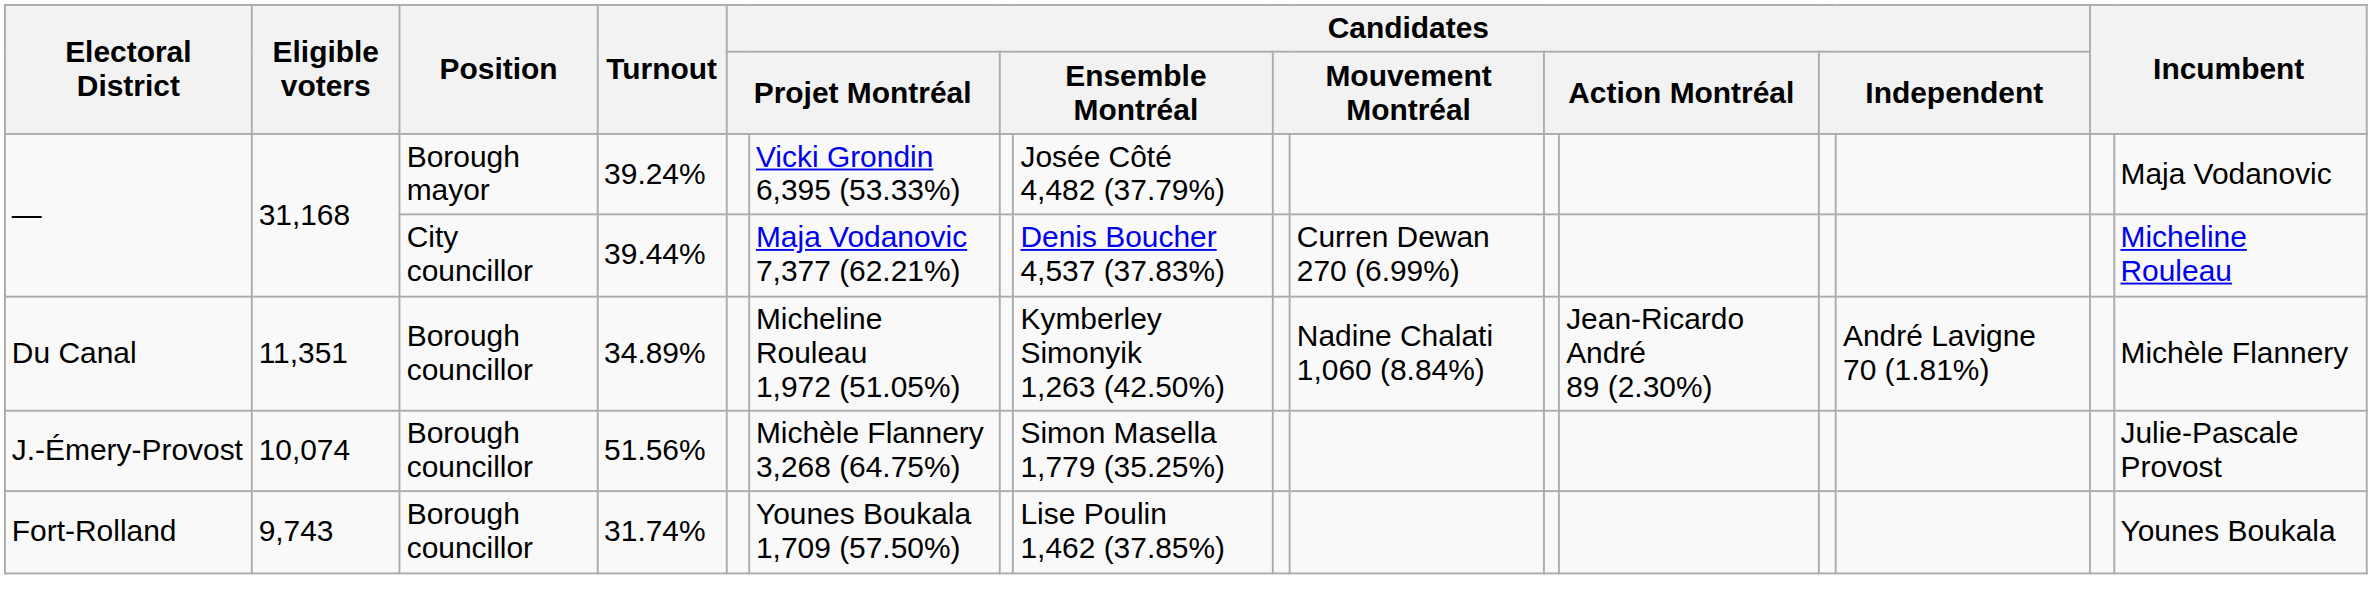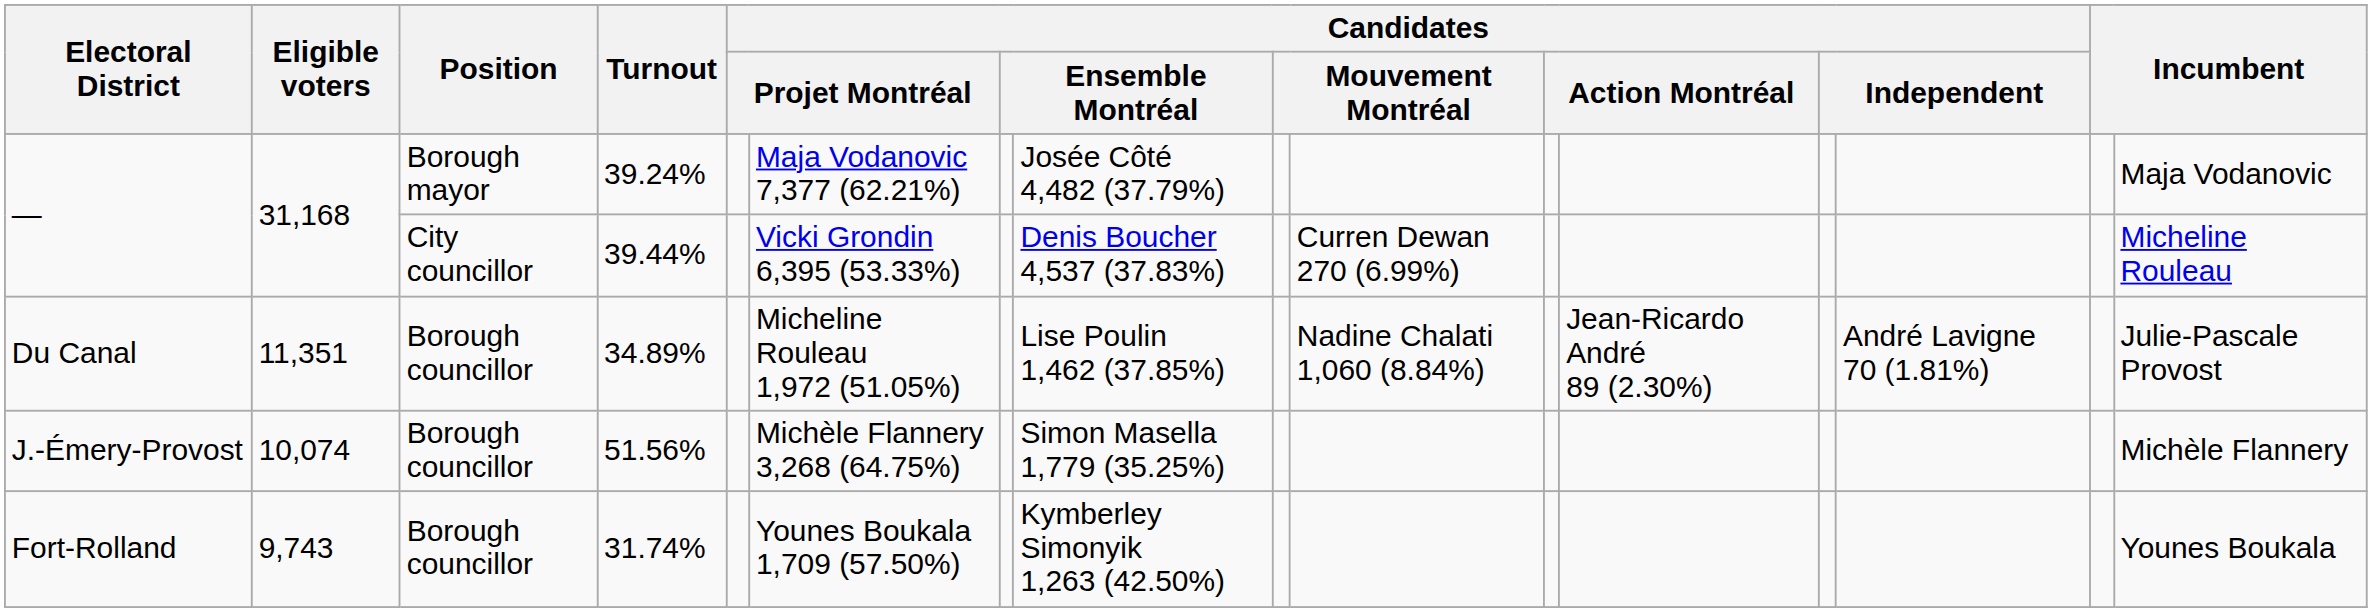(858, 173) Vicki Grondin 6,395 (53.33%) -> (862, 173) Maja Vodanovic 7,377 (62.21%)
(862, 254) Maja Vodanovic 7,377 (62.21%) -> (858, 254) Vicki Grondin 6,395 (53.33%)
(1123, 352) Kymberley Simonyik 1,263 (42.50%) -> (1123, 352) Lise Poulin 1,462 (37.85%)
(2234, 352) Michèle Flannery -> (2209, 352) Julie-Pascale Provost
(2209, 450) Julie-Pascale Provost -> (2234, 450) Michèle Flannery
(1123, 531) Lise Poulin 1,462 (37.85%) -> (1123, 548) Kymberley Simonyik 1,263 (42.50%)
